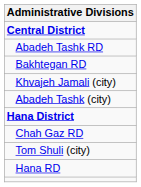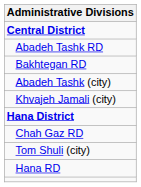(66, 82) Khvajeh Jamali (city) -> (63, 82) Abadeh Tashk (city)
(63, 99) Abadeh Tashk (city) -> (66, 99) Khvajeh Jamali (city)
